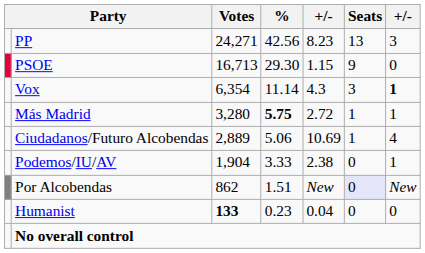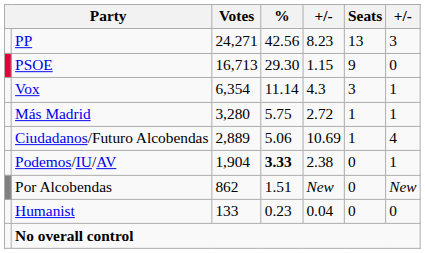(393, 89) bold -> (393, 89) normal
(278, 114) bold -> (278, 114) normal
(278, 162) normal -> (278, 162) bold
(352, 187) lavender background -> (352, 187) no background
(227, 211) bold -> (227, 211) normal
